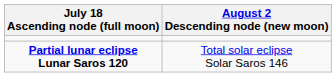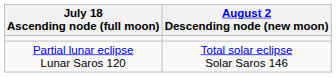(83, 56) bold -> (83, 56) normal
